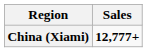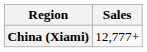(117, 36) bold -> (117, 36) normal
